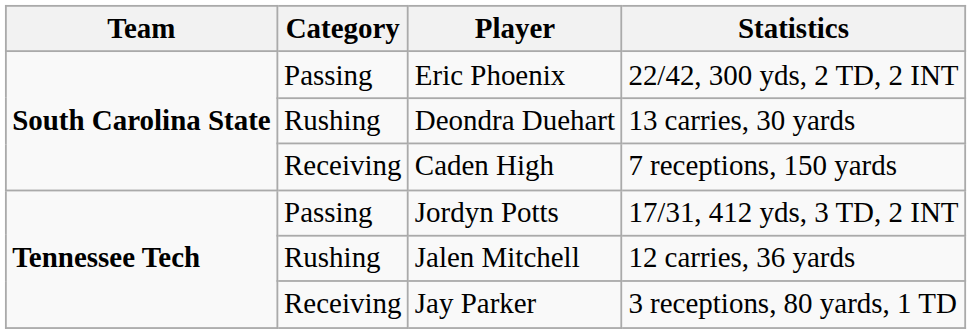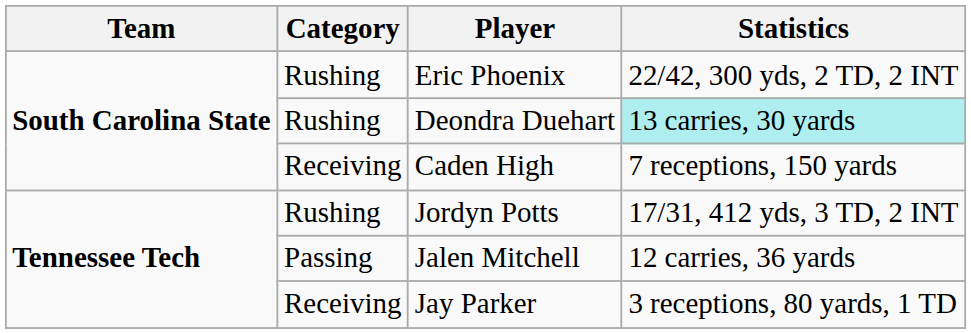(328, 74) Passing -> (332, 74) Rushing
(742, 120) no background -> (742, 120) paleturquoise background
(328, 212) Passing -> (332, 212) Rushing
(332, 258) Rushing -> (328, 258) Passing
